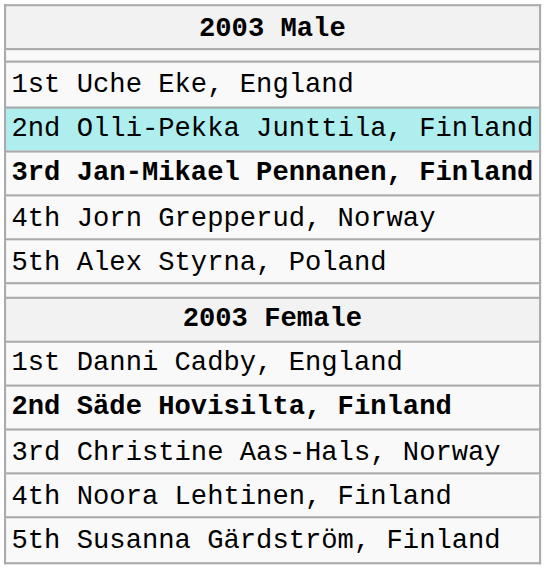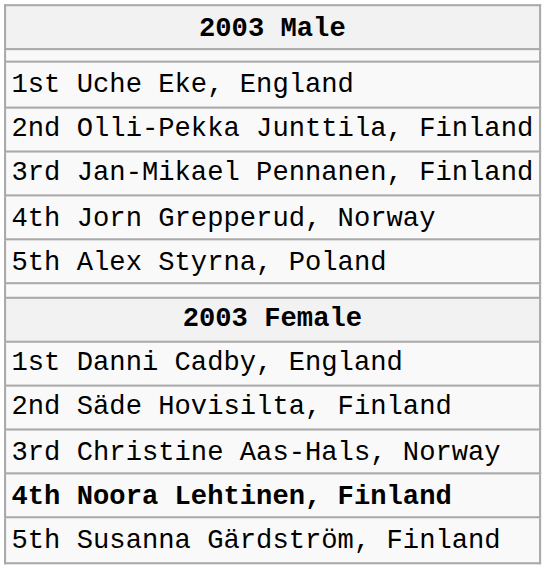(272, 129) paleturquoise background -> (272, 129) no background
(272, 173) bold -> (272, 173) normal
(232, 407) bold -> (232, 407) normal
(232, 496) normal -> (232, 496) bold
